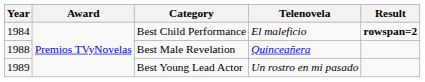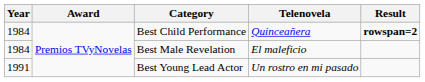(279, 31) El maleficio -> (281, 31) Quinceañera
(18, 49) 1988 -> (18, 49) 1984
(281, 49) Quinceañera -> (279, 49) El maleficio
(18, 67) 1989 -> (18, 67) 1991
